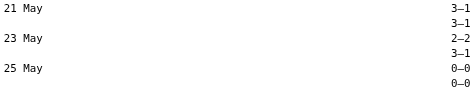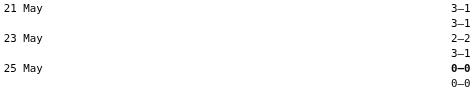(461, 68) normal -> (461, 68) bold
